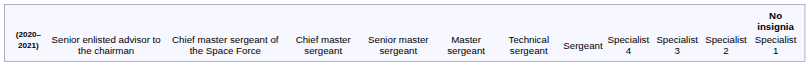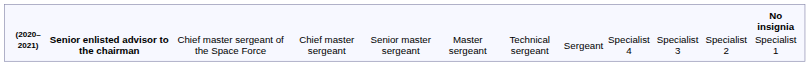(106, 45) normal -> (109, 45) bold
